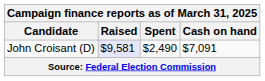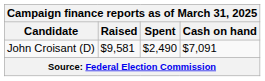(118, 48) lavender background -> (118, 48) no background
